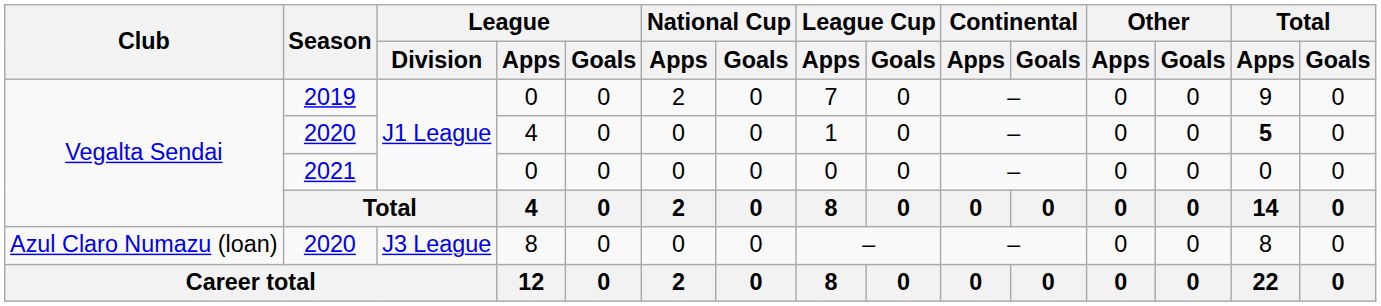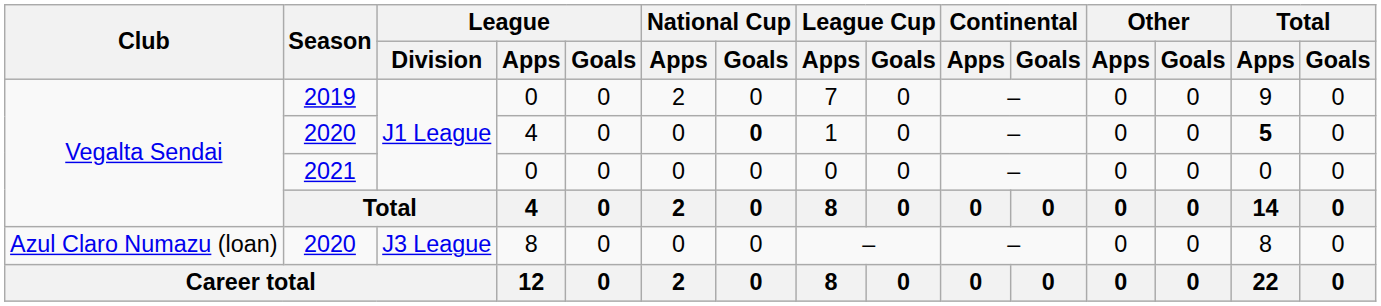(756, 134) normal -> (756, 134) bold
